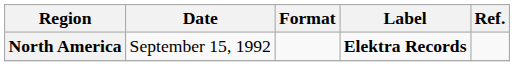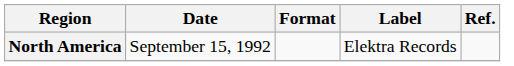(405, 46) bold -> (400, 46) normal
